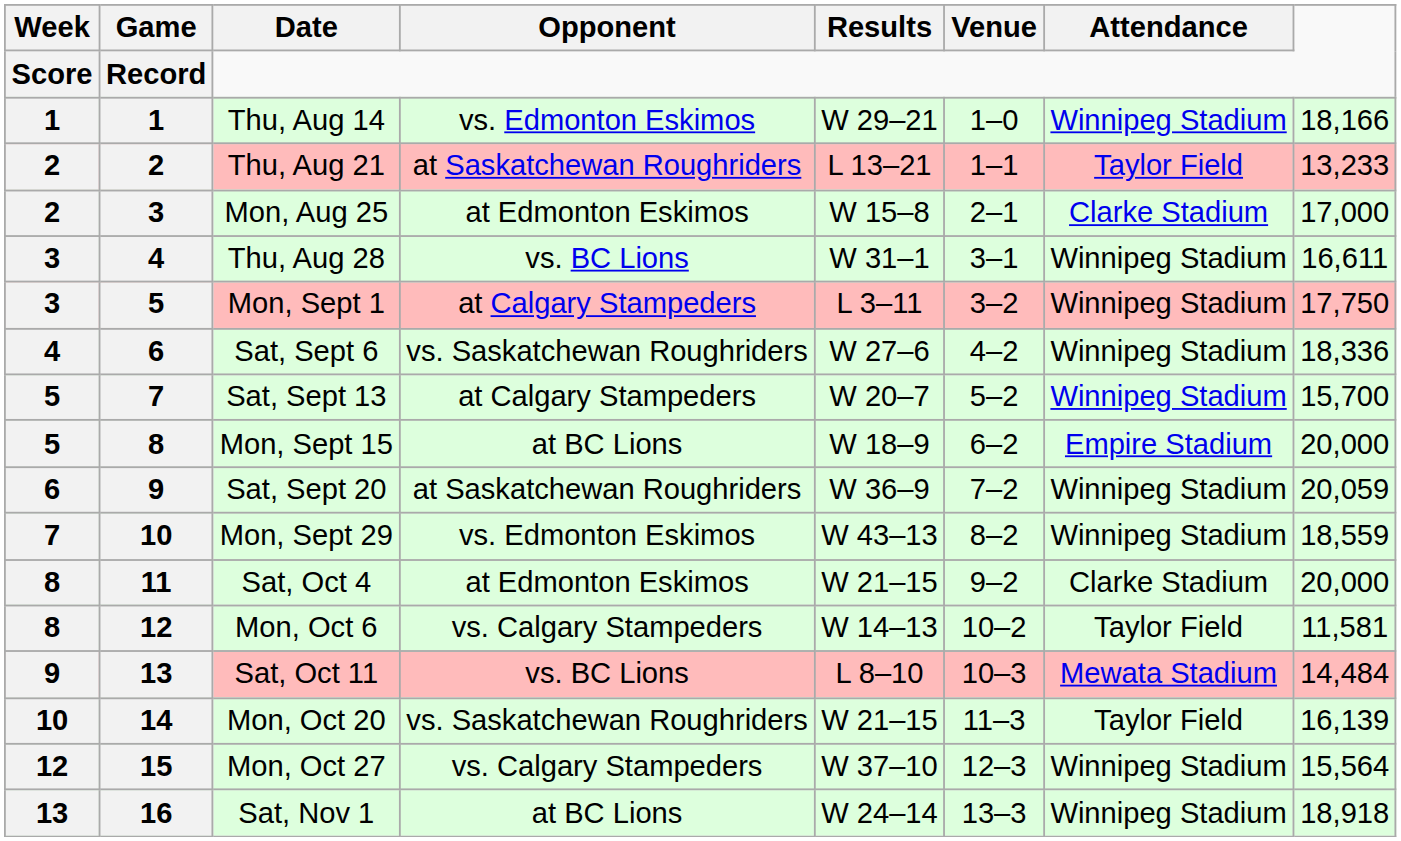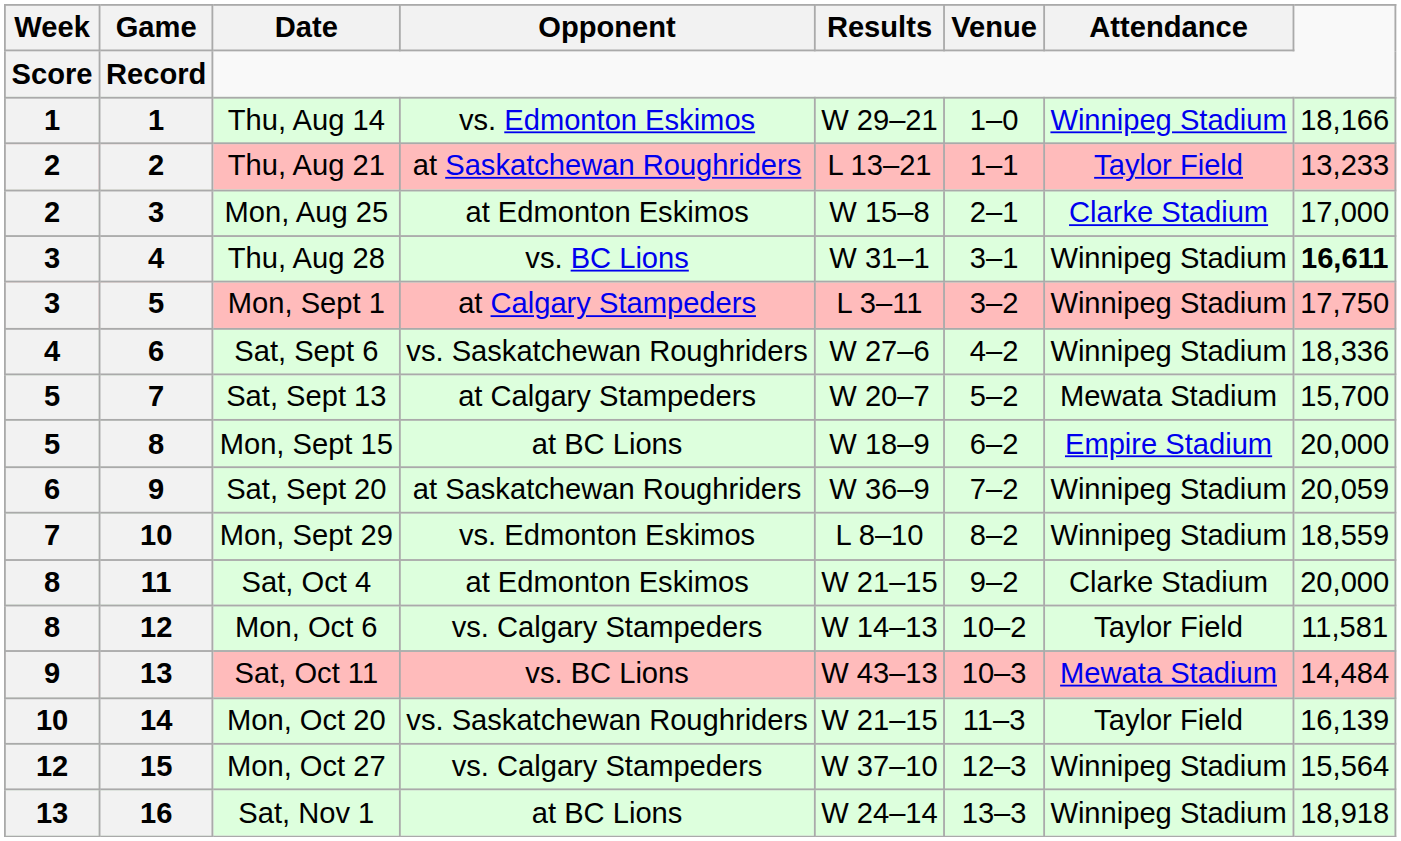(1345, 258) normal -> (1345, 258) bold
(1169, 397) Winnipeg Stadium -> (1169, 397) Mewata Stadium
(879, 535) W 43–13 -> (879, 535) L 8–10
(879, 674) L 8–10 -> (879, 674) W 43–13
